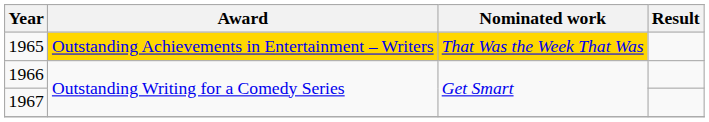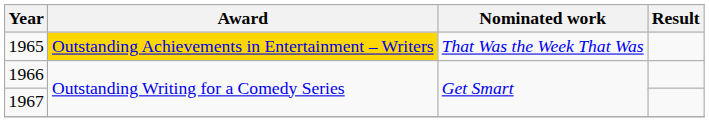(543, 46) gold background -> (543, 46) no background
